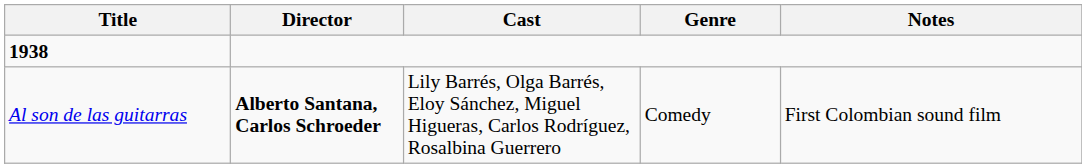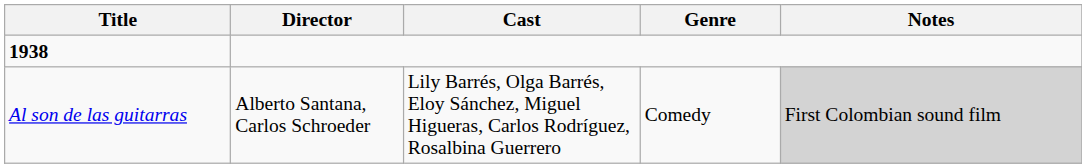(308, 114) bold -> (303, 114) normal
(893, 114) no background -> (893, 114) lightgrey background
